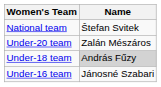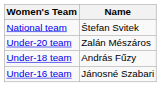(109, 58) lightgrey background -> (109, 58) no background
